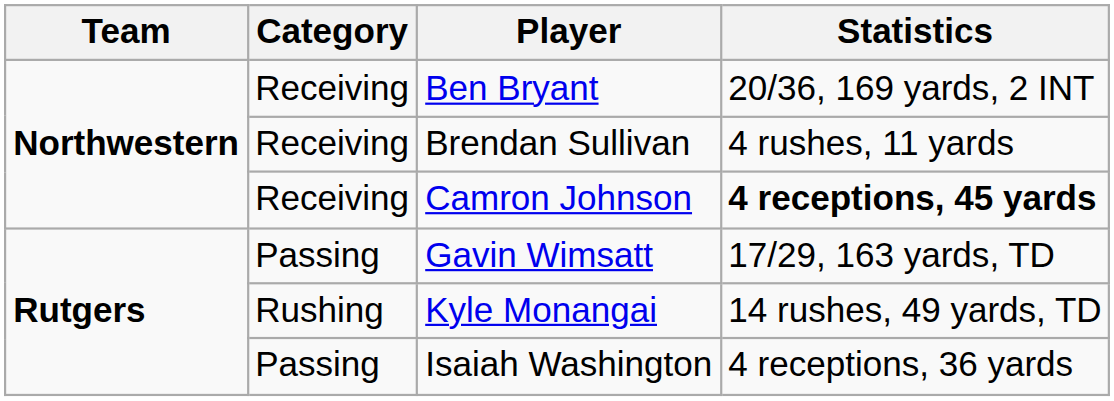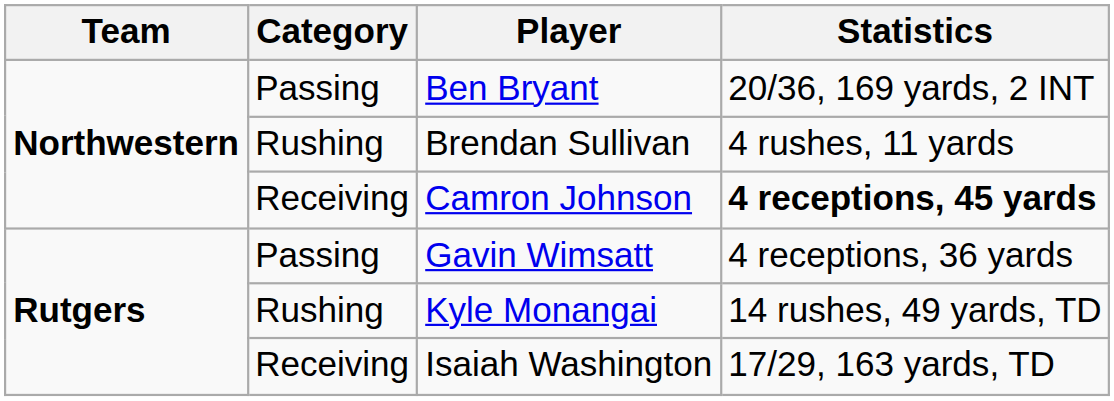(332, 87) Receiving -> (317, 87) Passing
(332, 143) Receiving -> (319, 143) Rushing
(892, 254) 17/29, 163 yards, TD -> (901, 254) 4 receptions, 36 yards
(317, 365) Passing -> (332, 365) Receiving
(901, 365) 4 receptions, 36 yards -> (892, 365) 17/29, 163 yards, TD
